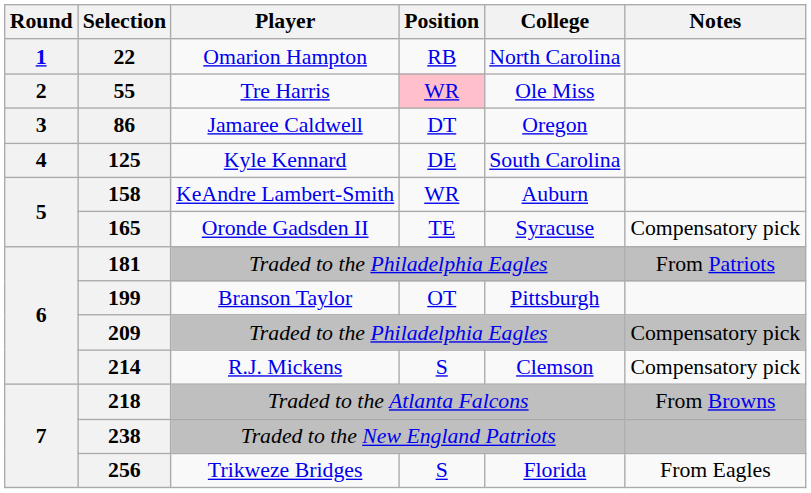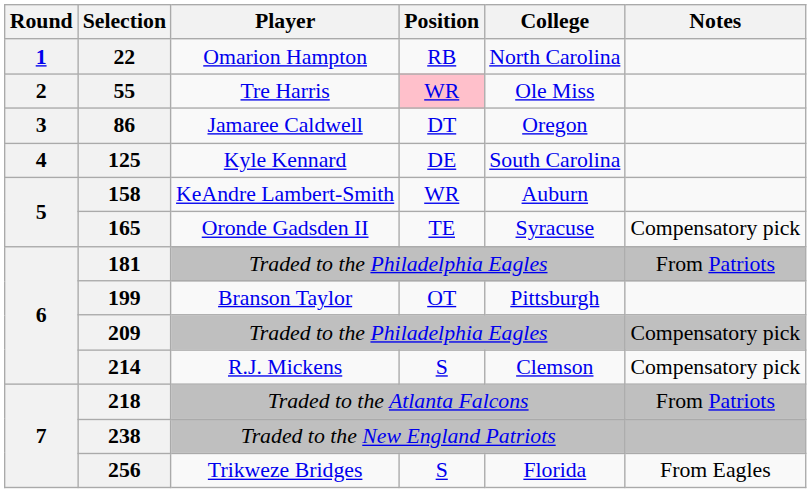(715, 401) From Browns -> (715, 401) From Patriots
